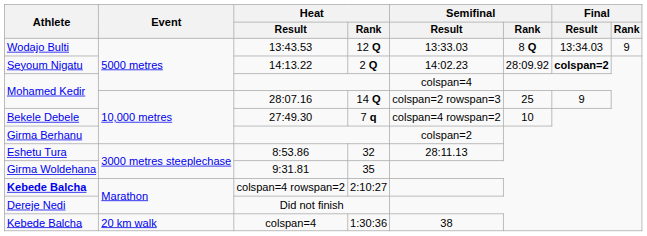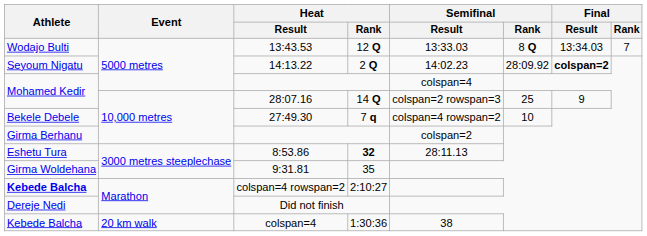(627, 48) 9 -> (627, 48) 7
(369, 153) normal -> (369, 153) bold
